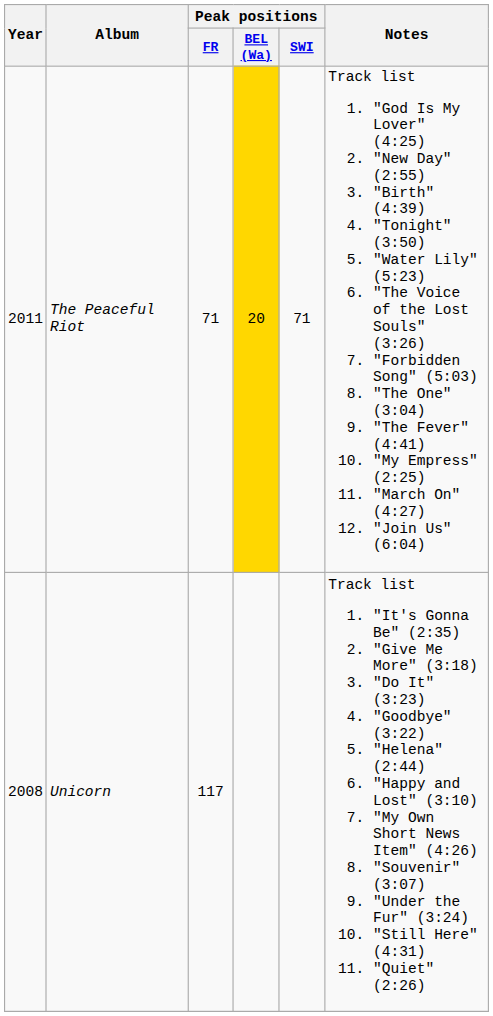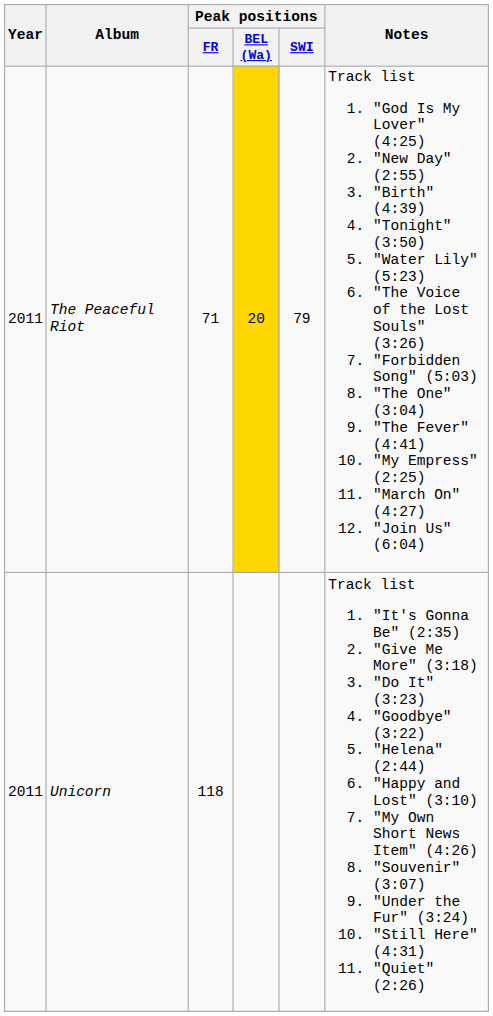(302, 319) 71 -> (302, 319) 79
(26, 792) 2008 -> (26, 792) 2011
(211, 792) 117 -> (211, 792) 118
